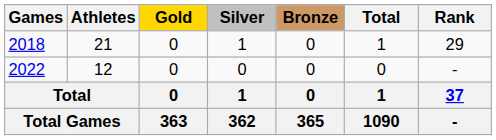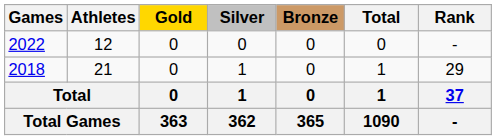rows swapped: (27, 44) <-> (27, 70)
